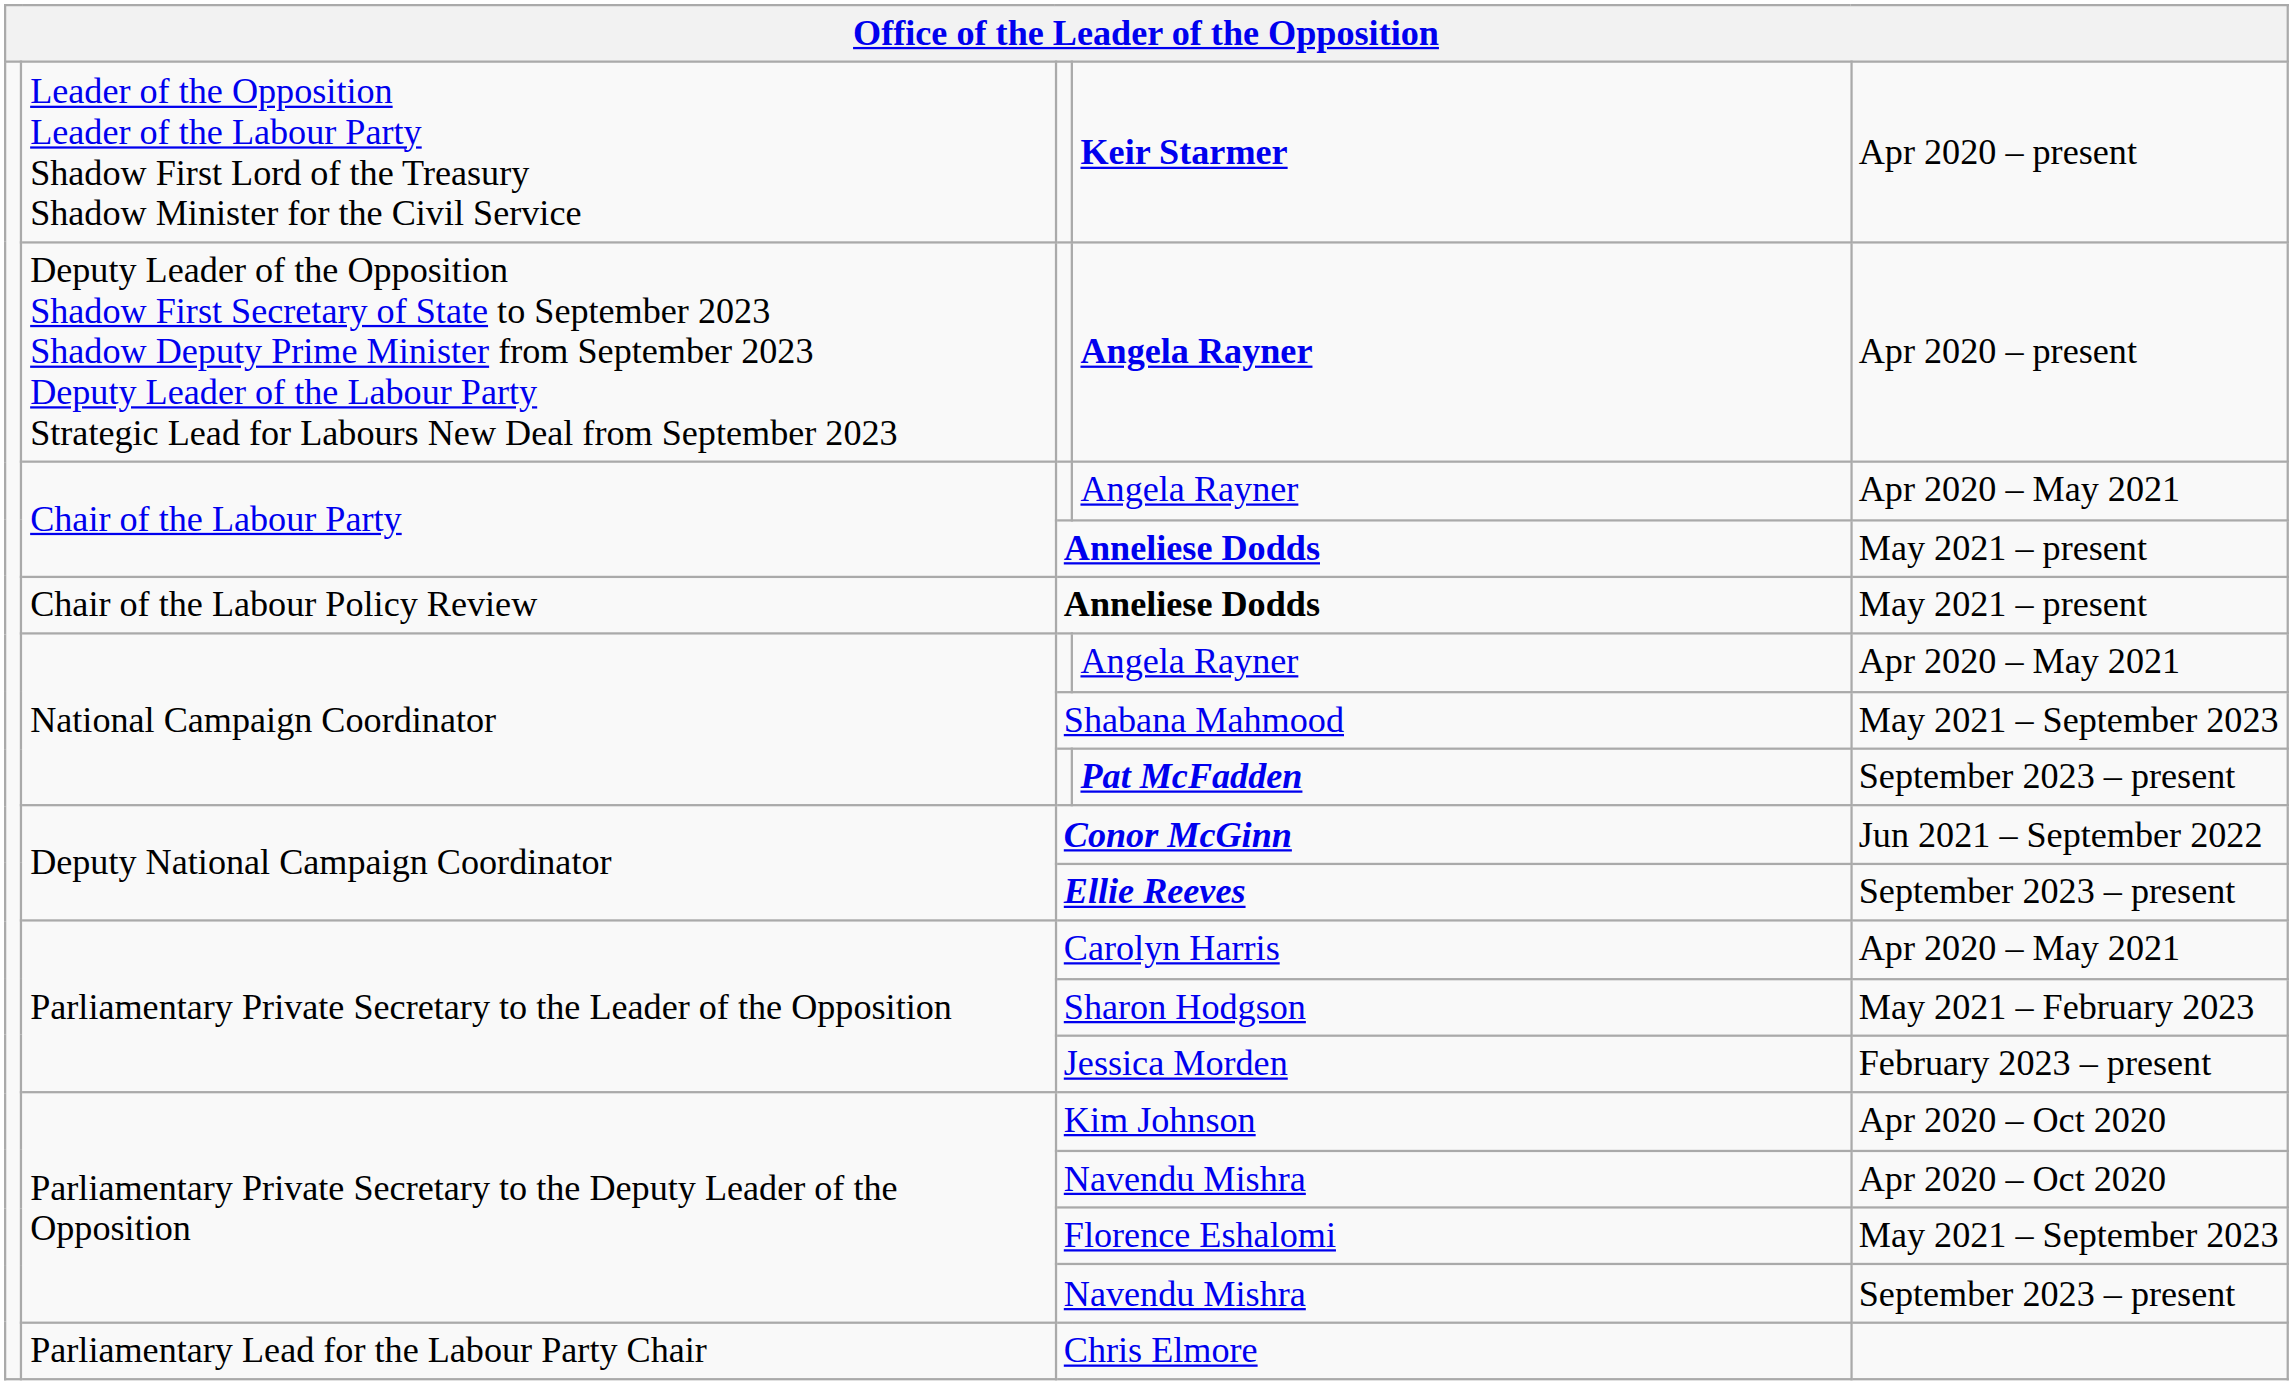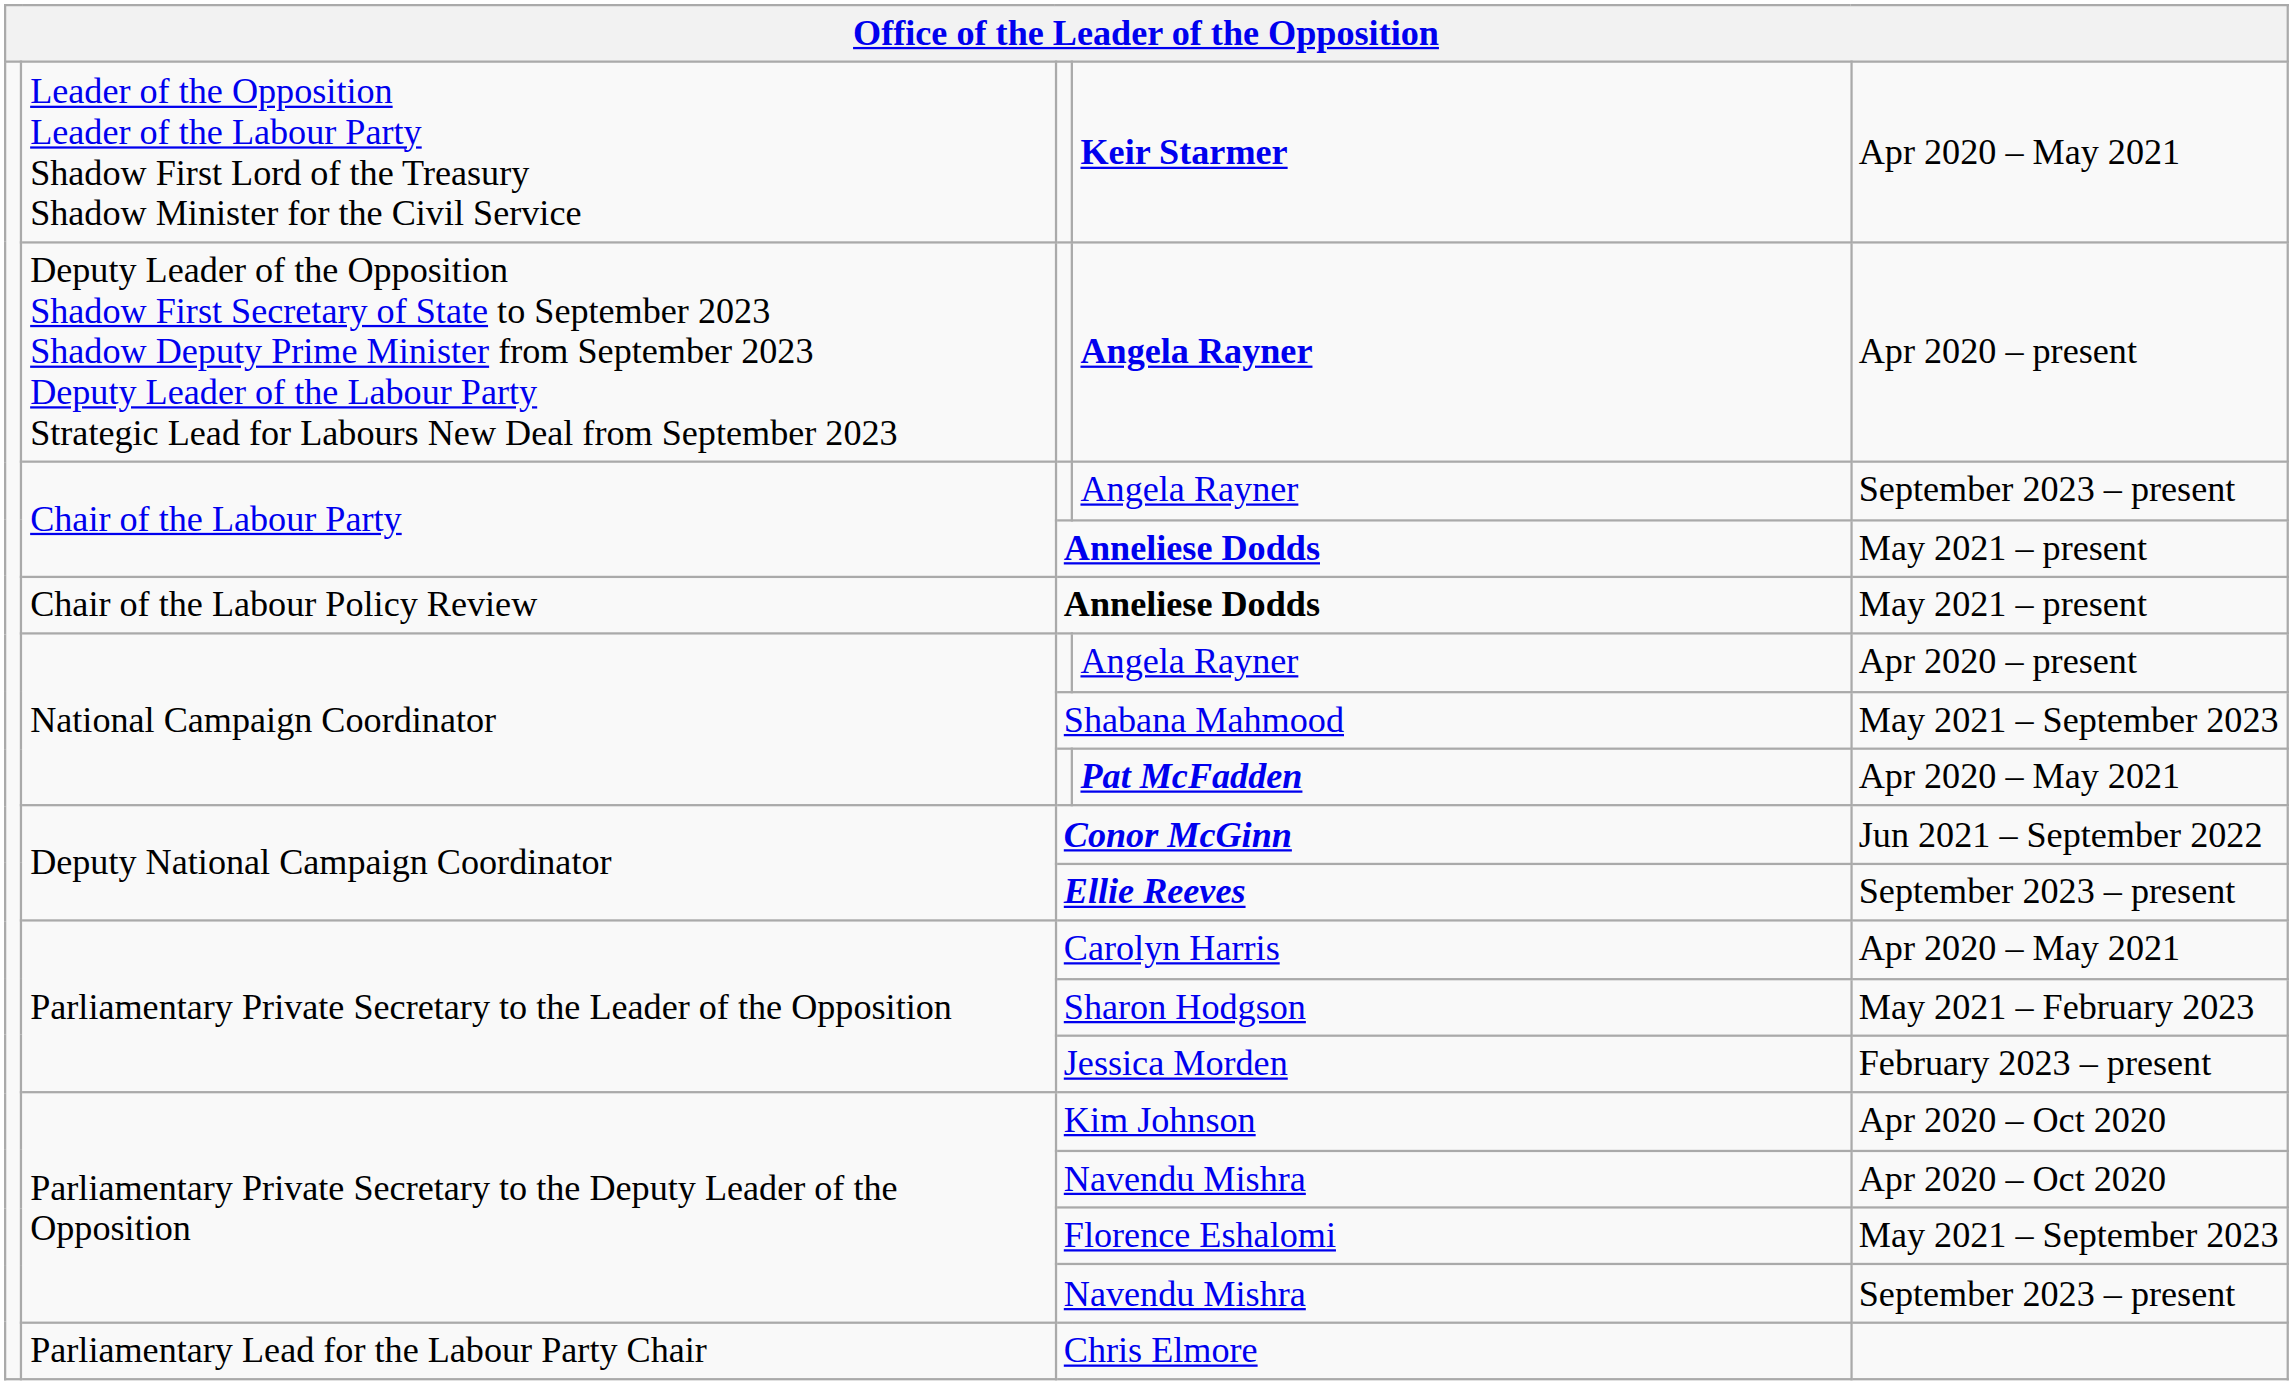(1998, 151) Apr 2020 – present -> (2019, 151) Apr 2020 – May 2021
(2019, 489) Apr 2020 – May 2021 -> (2047, 489) September 2023 – present
(2019, 662) Apr 2020 – May 2021 -> (1998, 662) Apr 2020 – present
(2047, 776) September 2023 – present -> (2019, 776) Apr 2020 – May 2021
